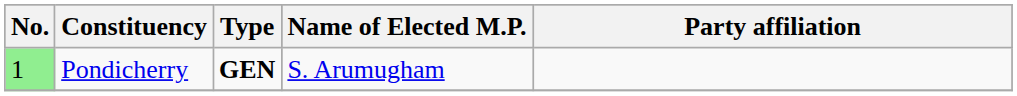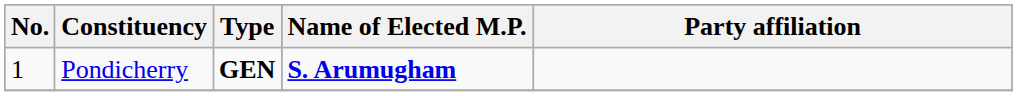(17, 68) lightgreen background -> (17, 68) no background
(366, 68) normal -> (372, 68) bold
